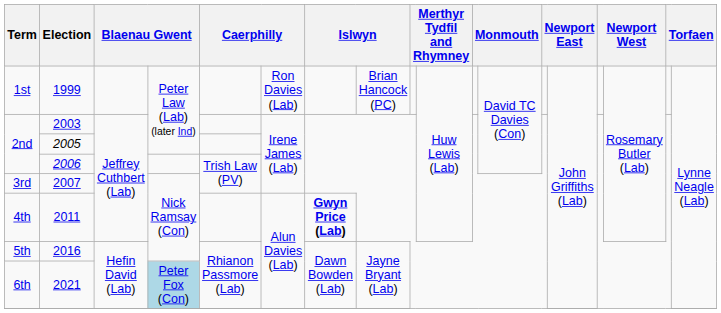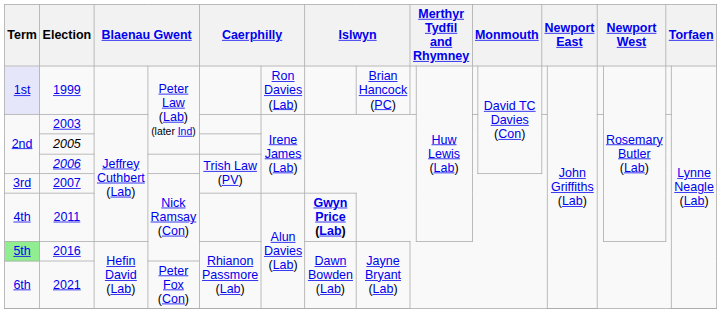(22, 90) no background -> (22, 90) lavender background
(22, 251) no background -> (22, 251) lightgreen background
(173, 285) lightblue background -> (173, 285) no background
